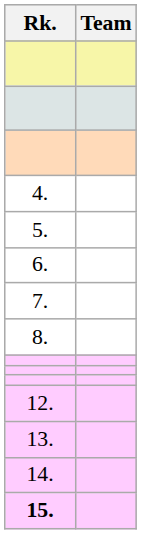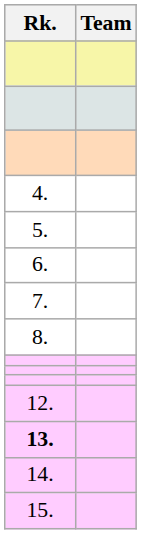(40, 439) normal -> (40, 439) bold
(40, 510) bold -> (40, 510) normal
